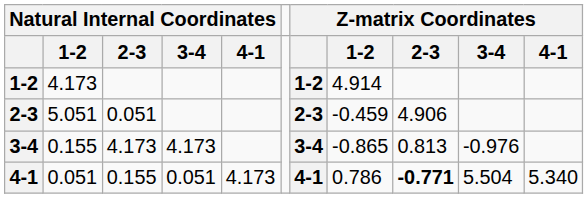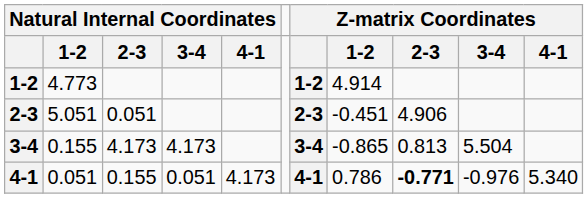(72, 83) 4.173 -> (72, 83) 4.773
(360, 114) -0.459 -> (360, 114) -0.451
(491, 146) -0.976 -> (488, 146) 5.504
(488, 177) 5.504 -> (491, 177) -0.976
